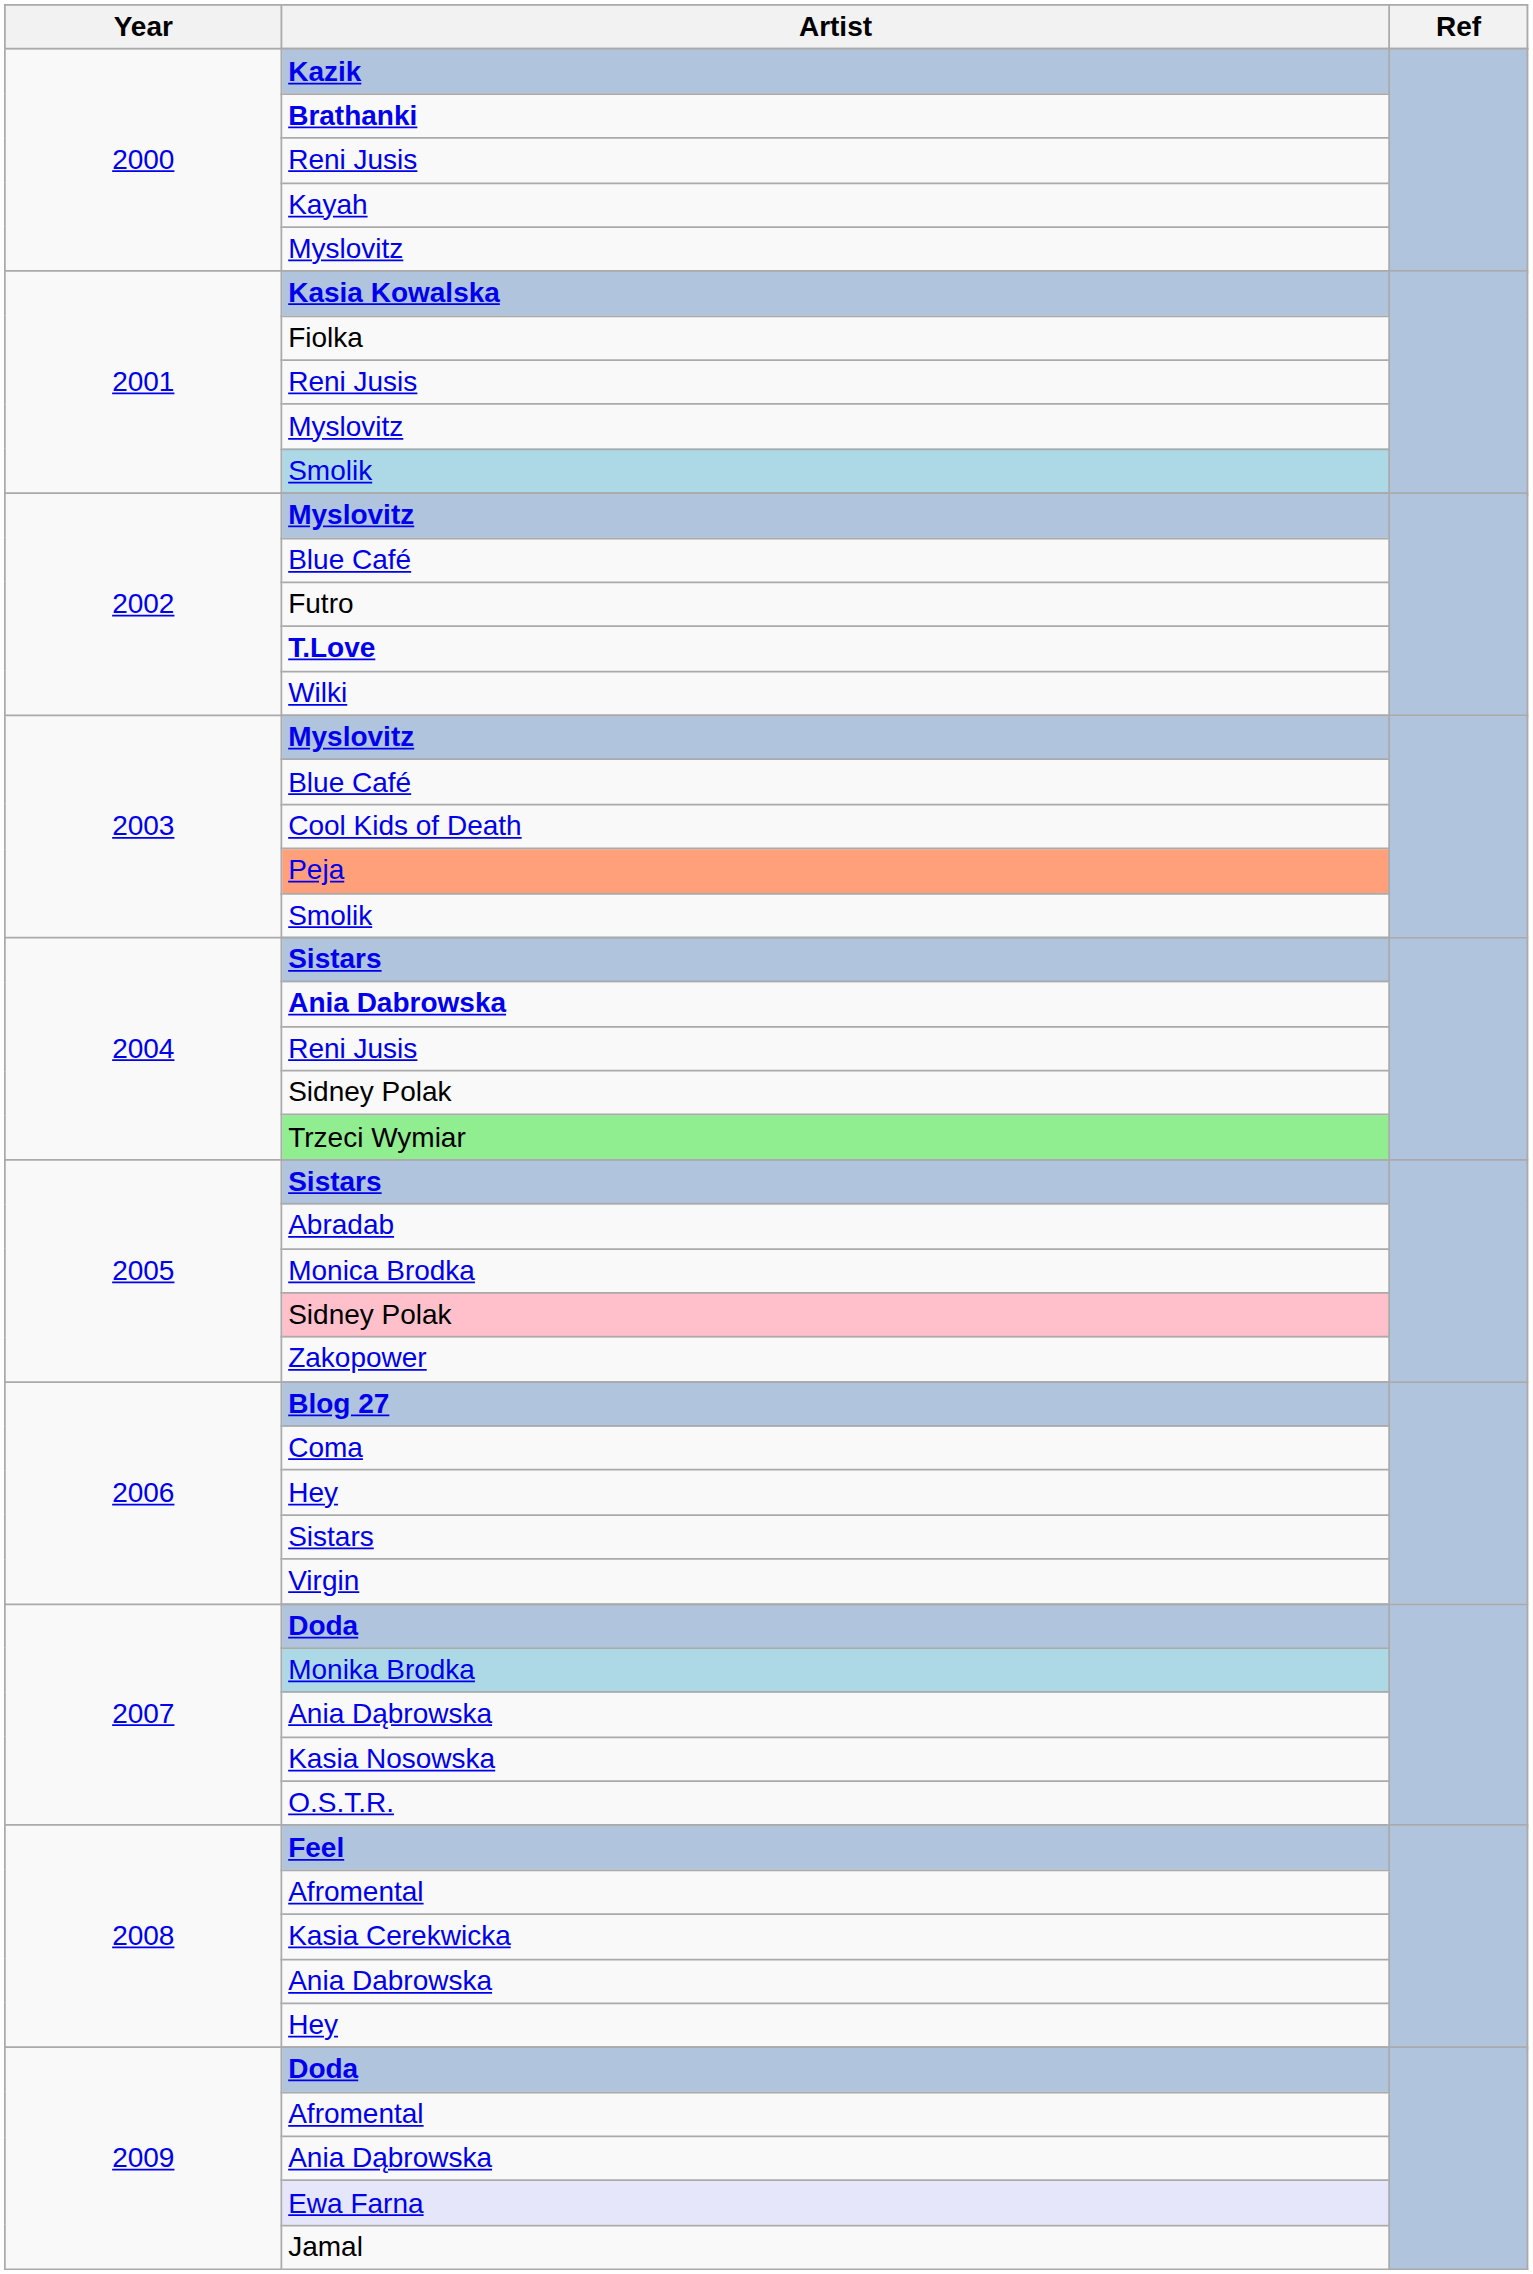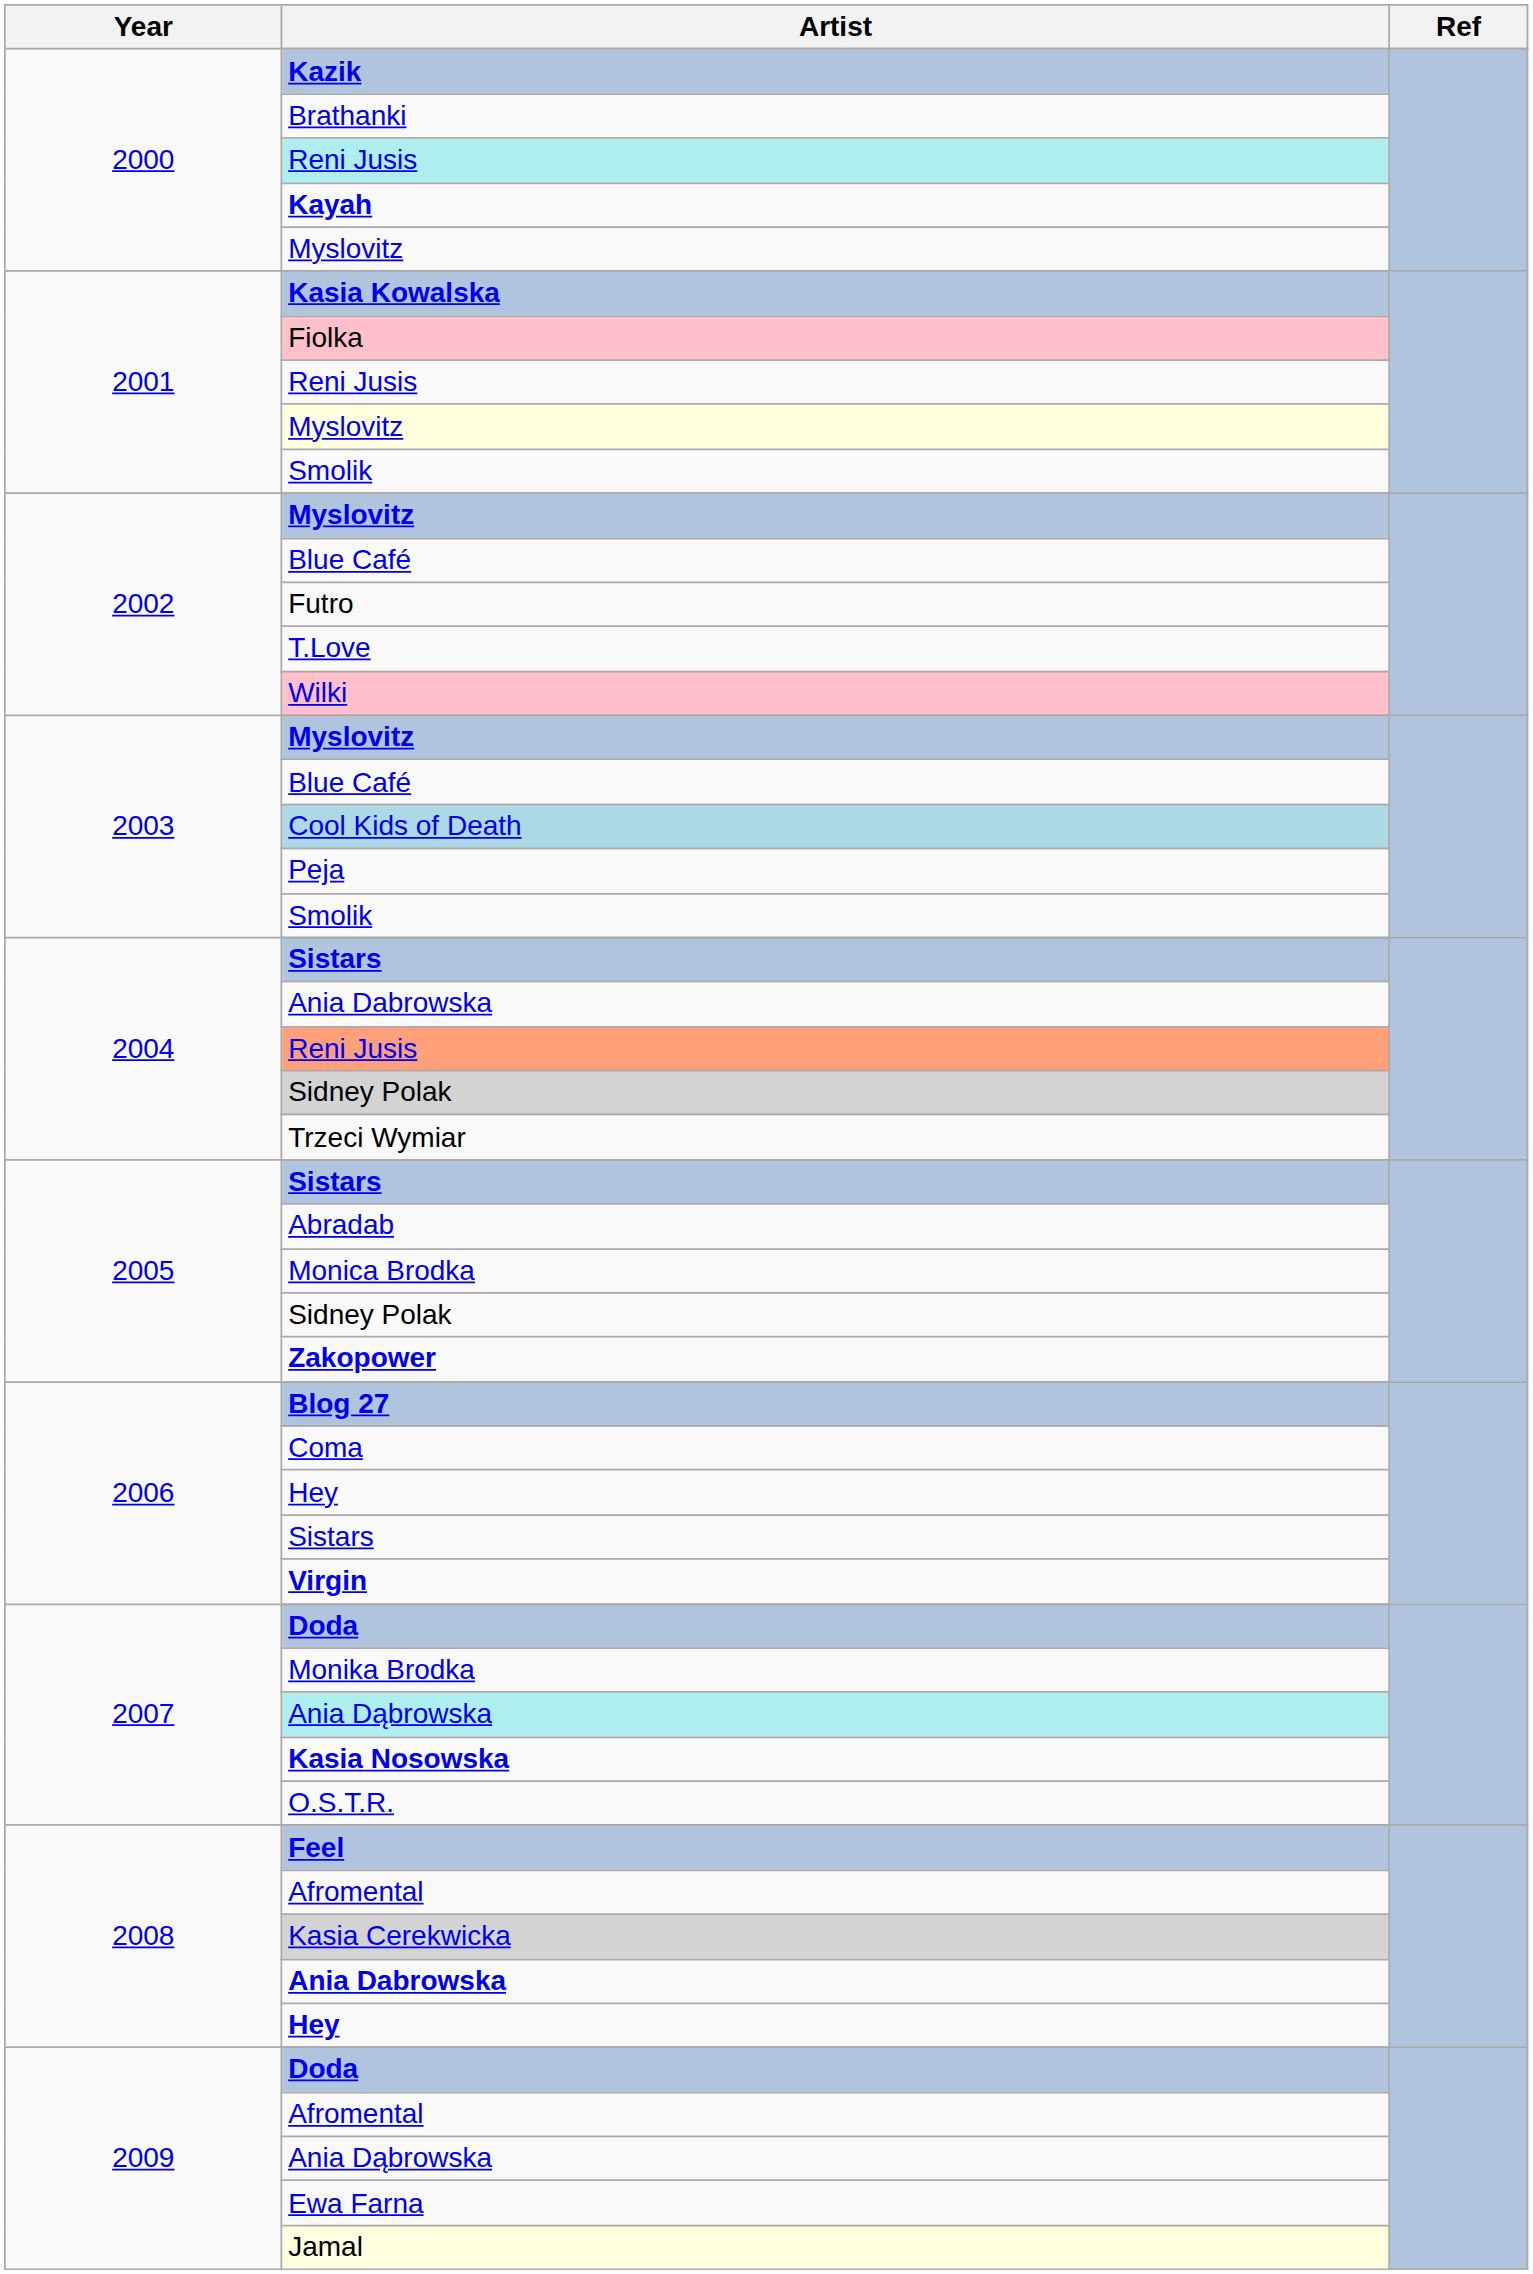(353, 115) bold -> (347, 115) normal
(353, 159) no background -> (353, 159) paleturquoise background
(328, 204) normal -> (330, 204) bold
(326, 337) no background -> (326, 337) pink background
(346, 426) no background -> (346, 426) lightyellow background
(330, 470) lightblue background -> (330, 470) no background
(332, 648) bold -> (329, 648) normal
(318, 692) no background -> (318, 692) pink background
(405, 826) no background -> (405, 826) lightblue background
(316, 870) lightsalmon background -> (316, 870) no background
(397, 1003) bold -> (390, 1003) normal
(353, 1048) no background -> (353, 1048) lightsalmon background
(370, 1092) no background -> (370, 1092) lightgrey background
(377, 1136) lightgreen background -> (377, 1136) no background
(370, 1314) pink background -> (370, 1314) no background
(357, 1358) normal -> (362, 1358) bold
(324, 1580) normal -> (328, 1580) bold
(382, 1669) lightblue background -> (382, 1669) no background
(390, 1714) no background -> (390, 1714) paleturquoise background
(392, 1758) normal -> (399, 1758) bold
(399, 1936) no background -> (399, 1936) lightgrey background
(390, 1980) normal -> (397, 1980) bold
(313, 2024) normal -> (314, 2024) bold
(356, 2202) lavender background -> (356, 2202) no background
(326, 2247) no background -> (326, 2247) lightyellow background
